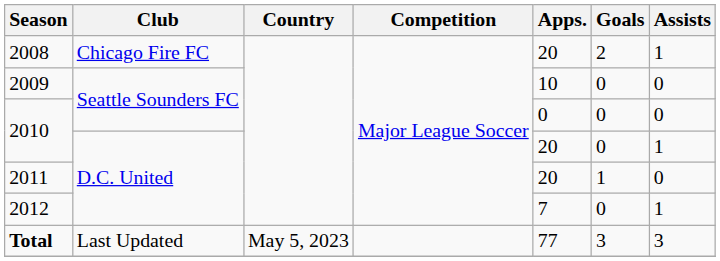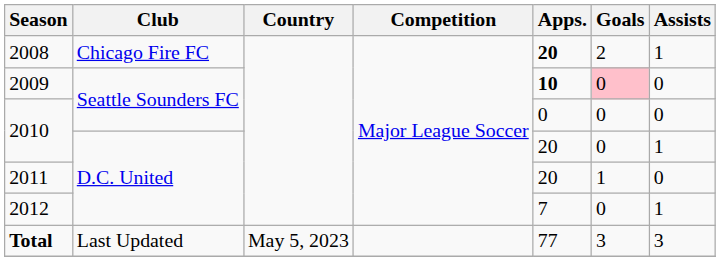(548, 51) normal -> (548, 51) bold
(548, 83) normal -> (548, 83) bold
(601, 83) no background -> (601, 83) pink background
